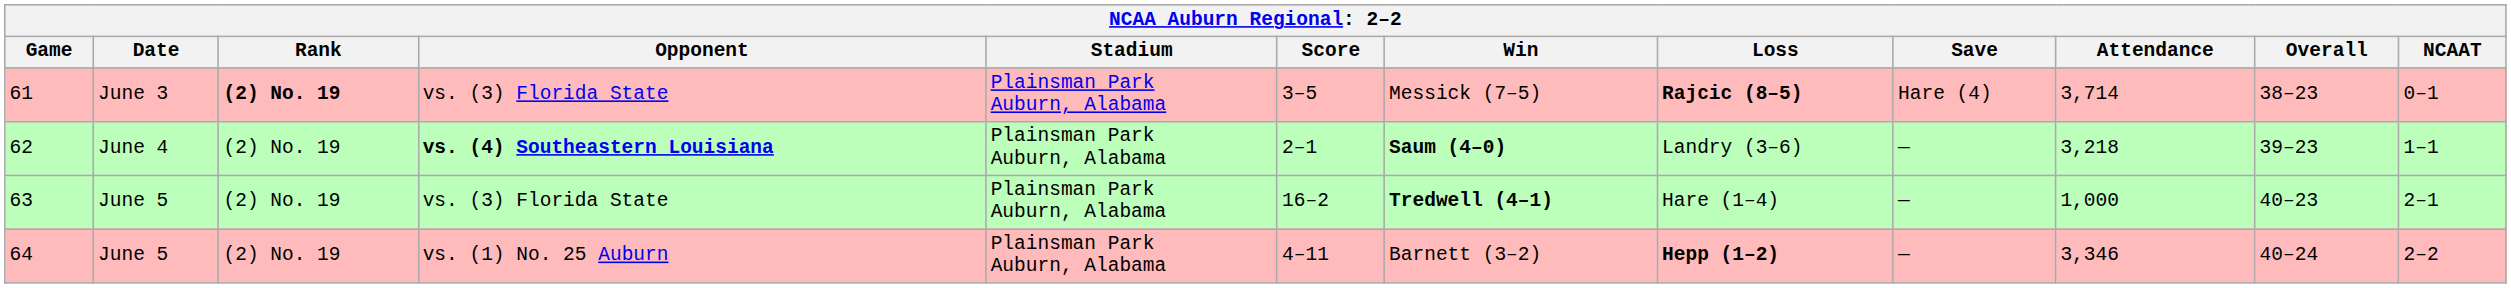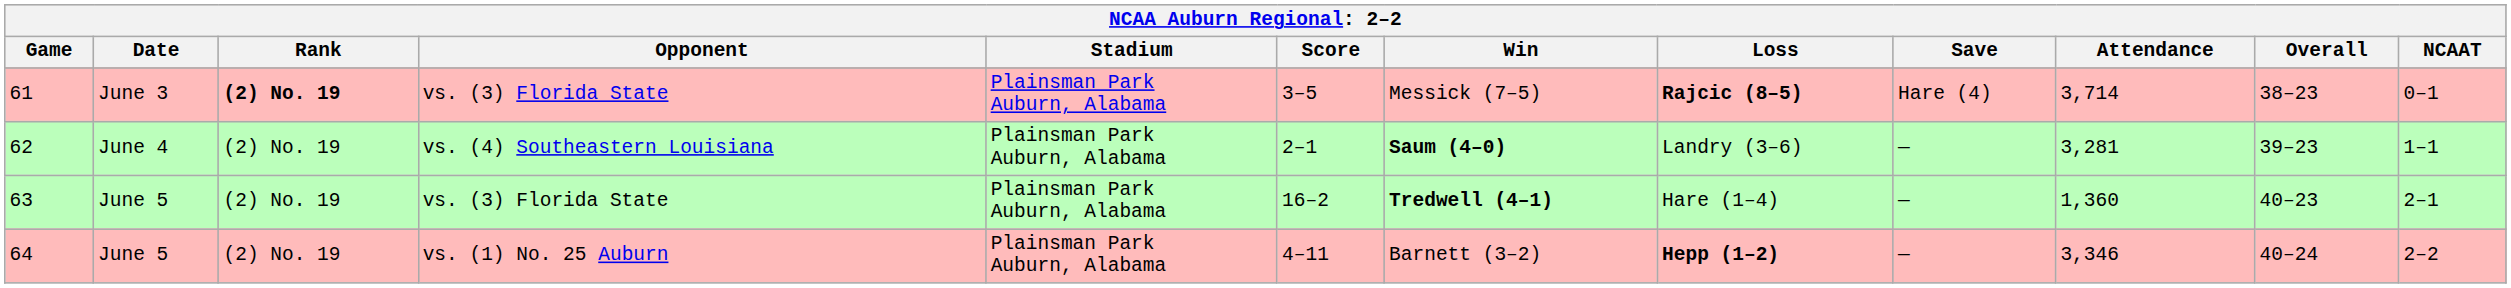(598, 148) bold -> (598, 148) normal
(2090, 148) 3,218 -> (2090, 148) 3,281
(2090, 202) 1,000 -> (2090, 202) 1,360
